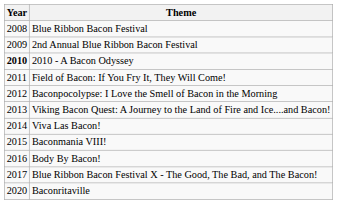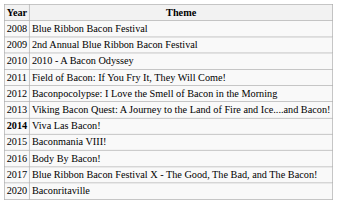(17, 61) bold -> (17, 61) normal
(17, 126) normal -> (17, 126) bold
